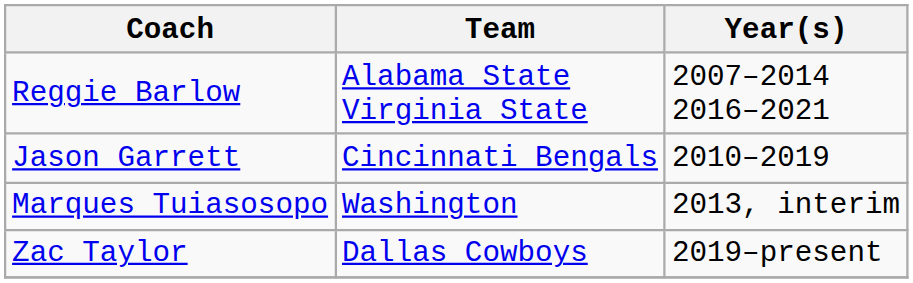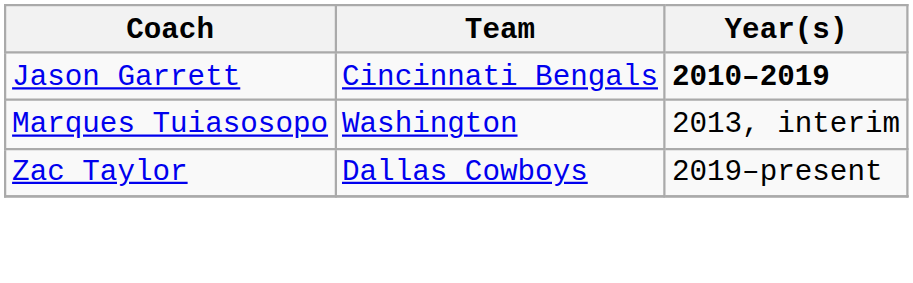- row: (126, 94)
(751, 158) normal -> (751, 77) bold
